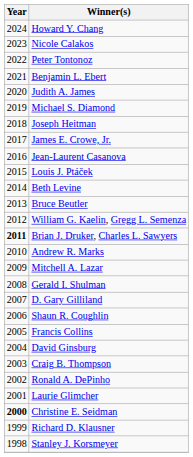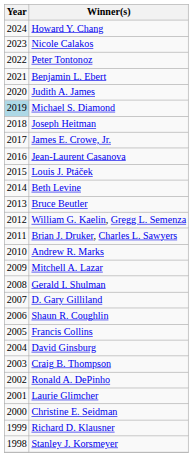(17, 108) no background -> (17, 108) lightblue background
(16, 236) bold -> (17, 236) normal
(17, 412) bold -> (17, 412) normal
